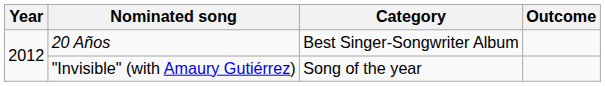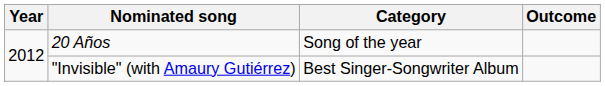(411, 42) Best Singer-Songwriter Album -> (362, 42) Song of the year
(362, 68) Song of the year -> (411, 68) Best Singer-Songwriter Album
